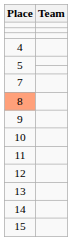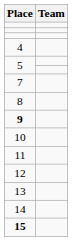(20, 101) lightsalmon background -> (20, 101) no background
(20, 119) normal -> (20, 119) bold
(20, 227) normal -> (20, 227) bold
